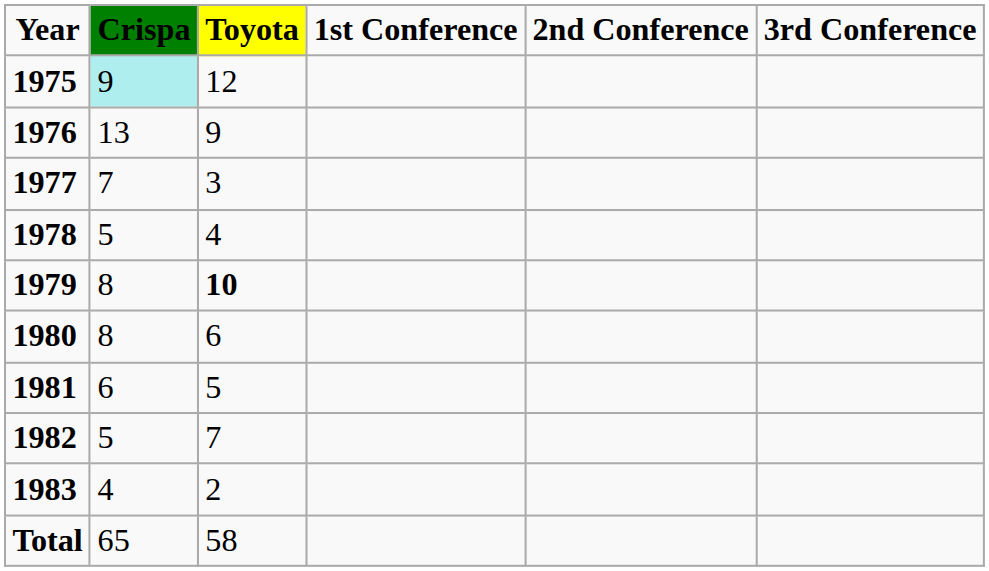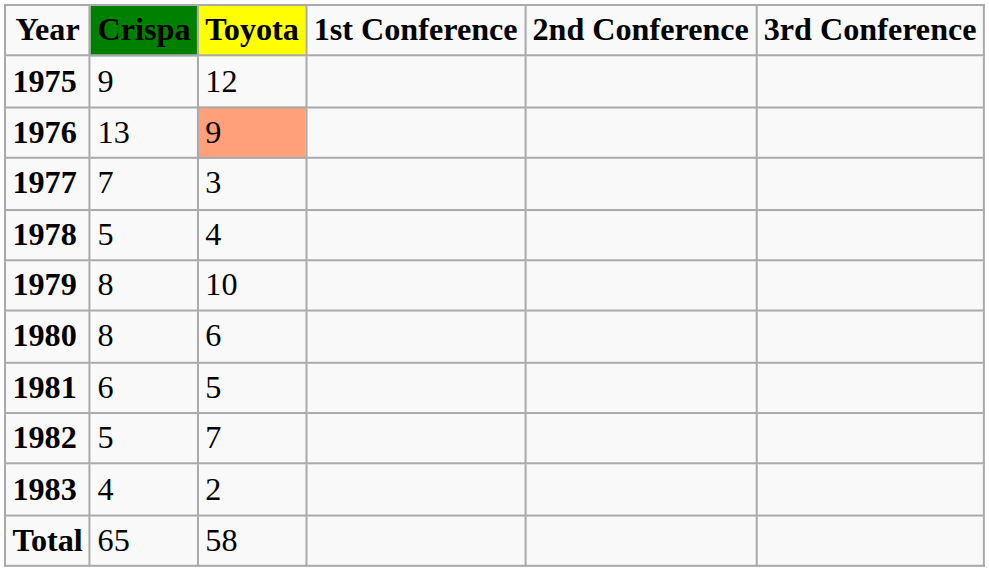(106, 81) paleturquoise background -> (106, 81) no background
(213, 132) no background -> (213, 132) lightsalmon background
(221, 285) bold -> (221, 285) normal
